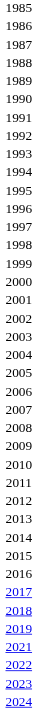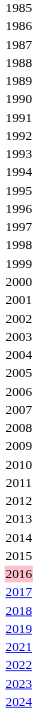(19, 574) no background -> (19, 574) pink background
